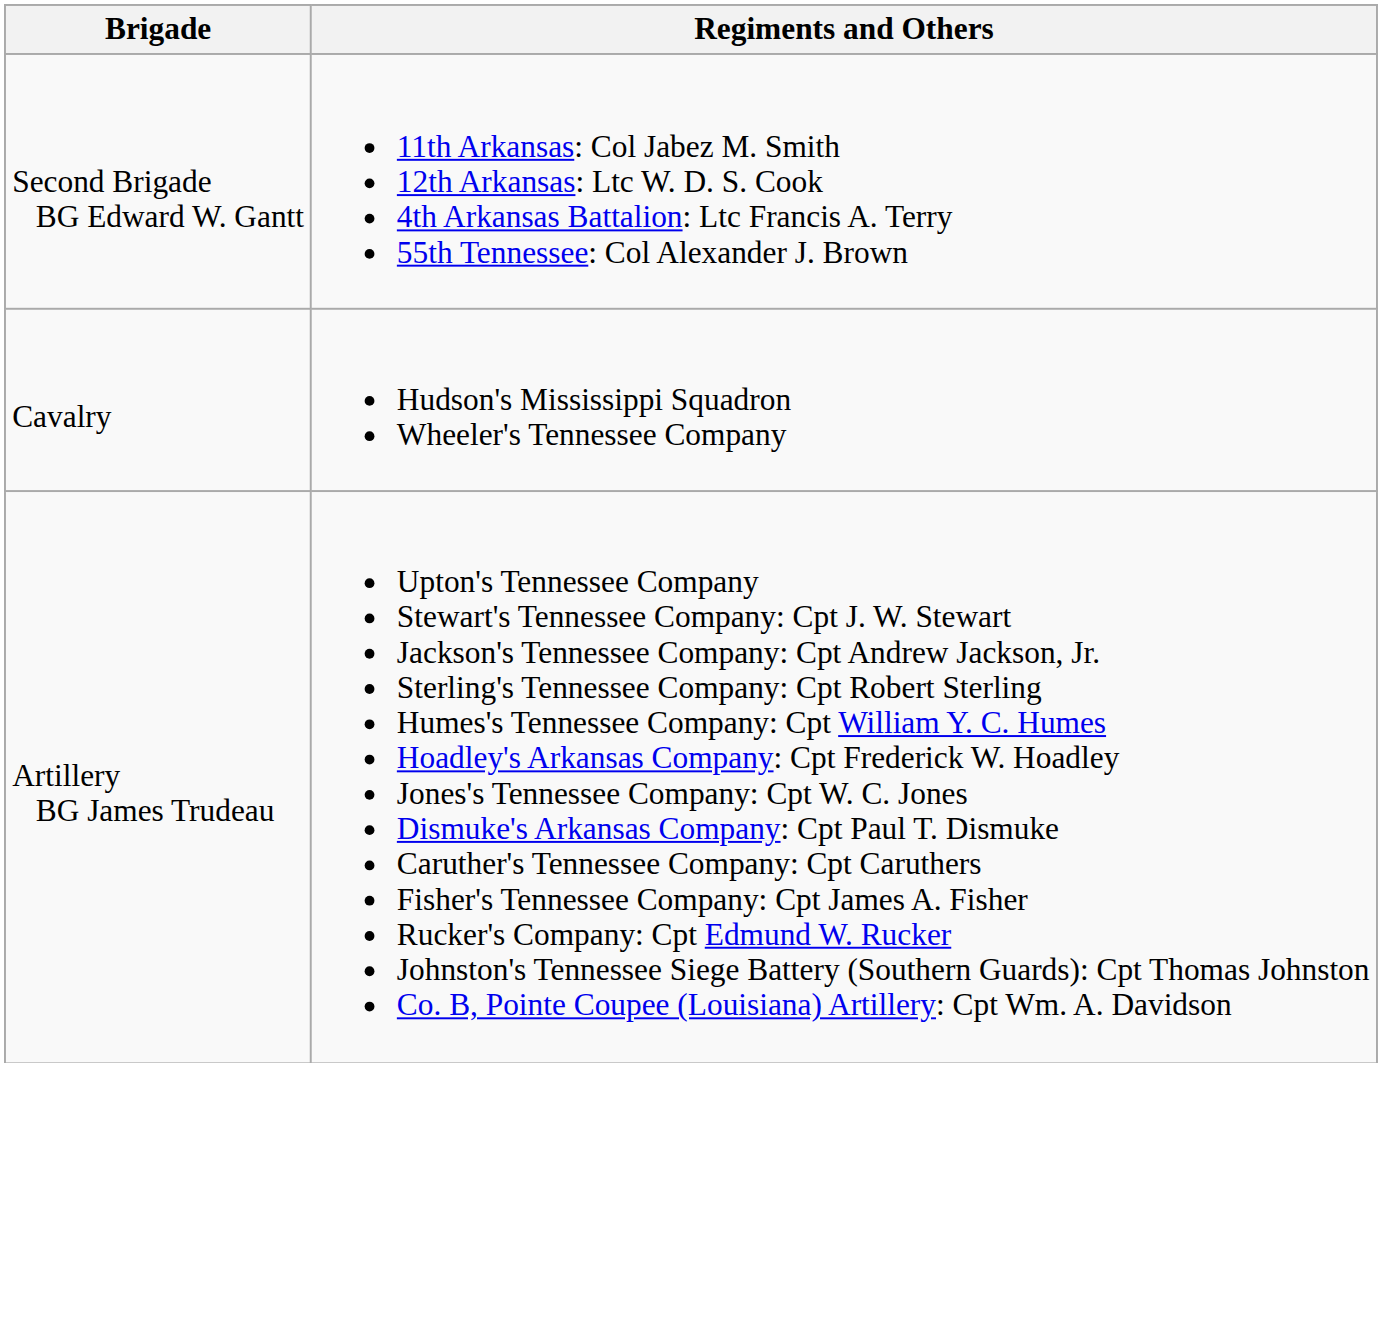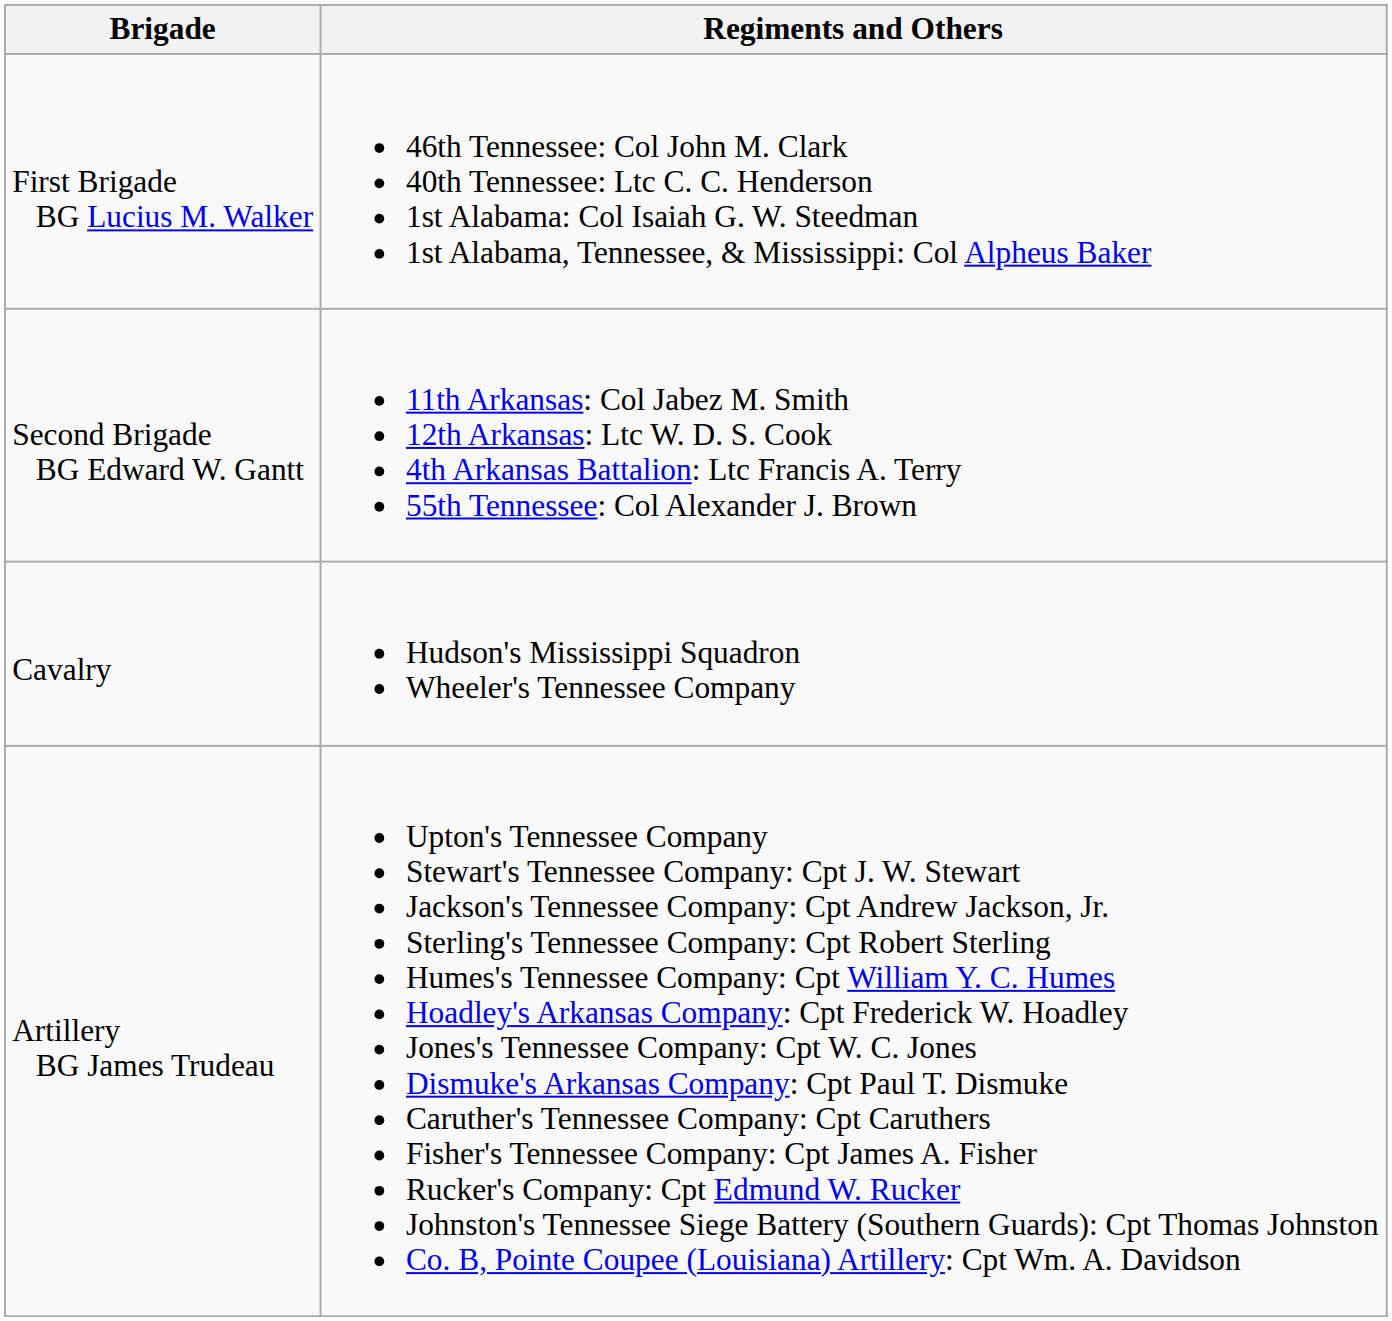+ row: (163, 198)
